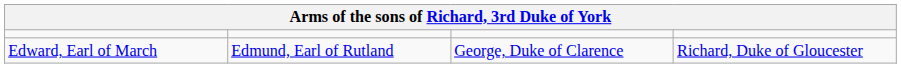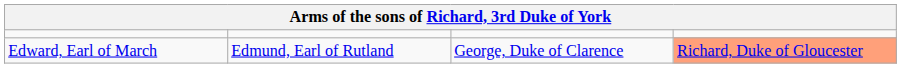(770, 50) no background -> (770, 50) lightsalmon background
